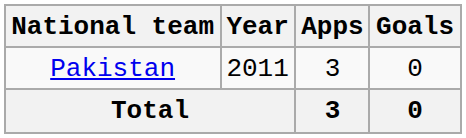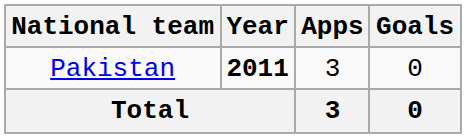(258, 69) normal -> (258, 69) bold
